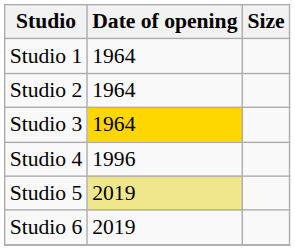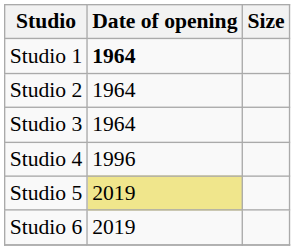(114, 55) normal -> (114, 55) bold
(114, 124) gold background -> (114, 124) no background
